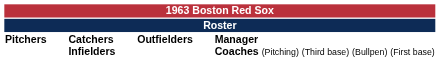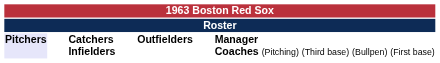(26, 40) no background -> (26, 40) lavender background
